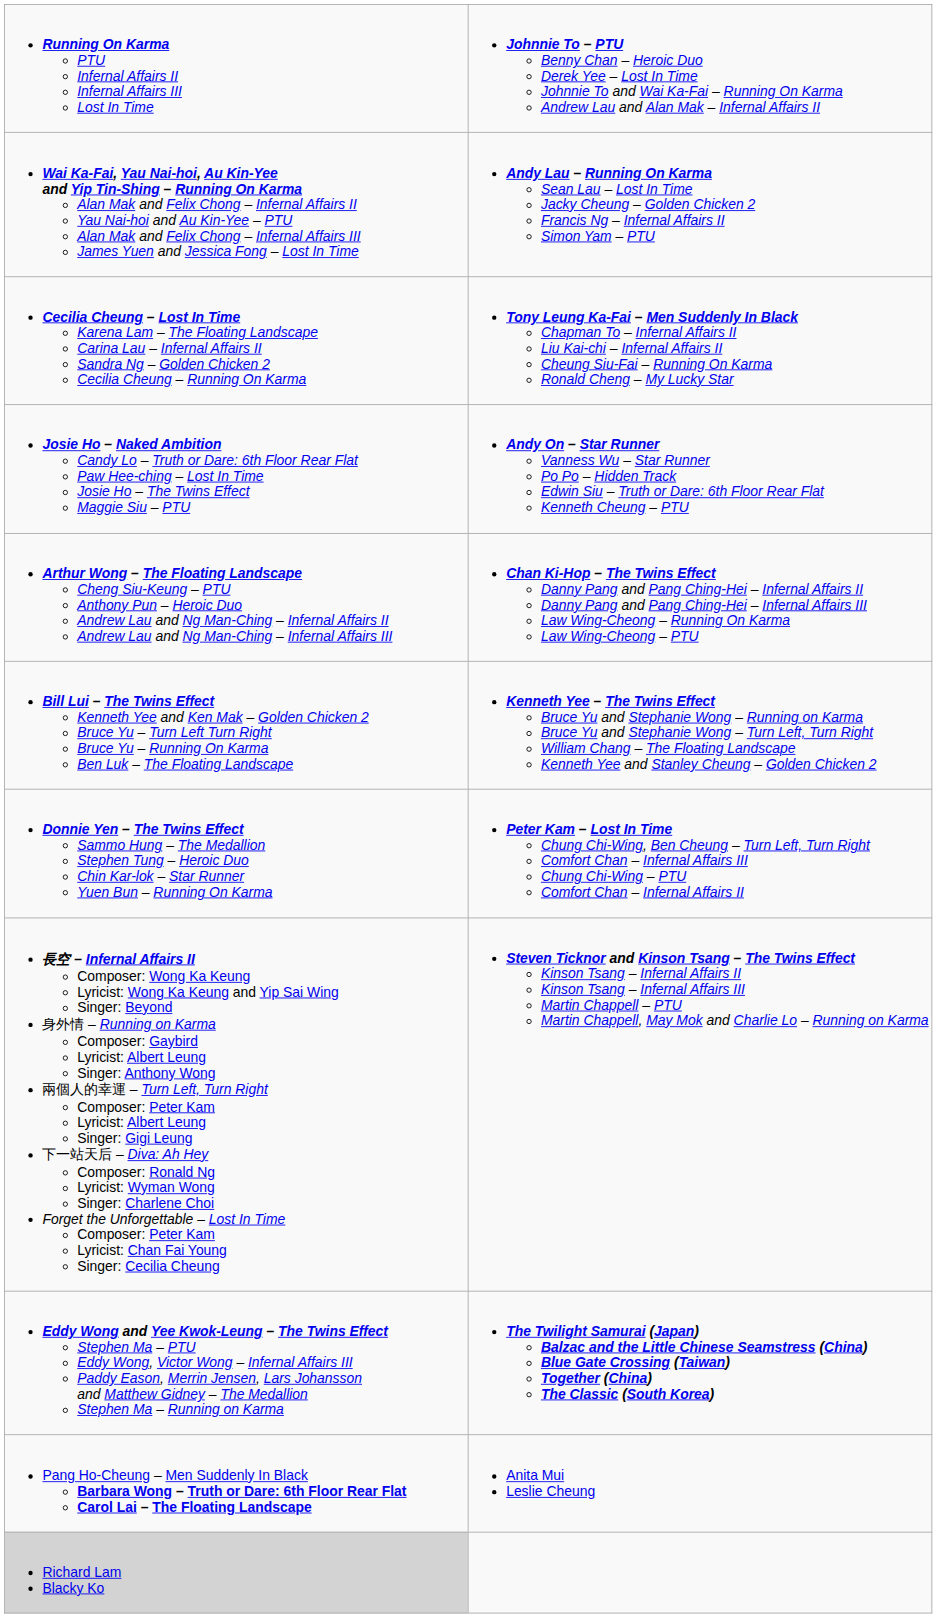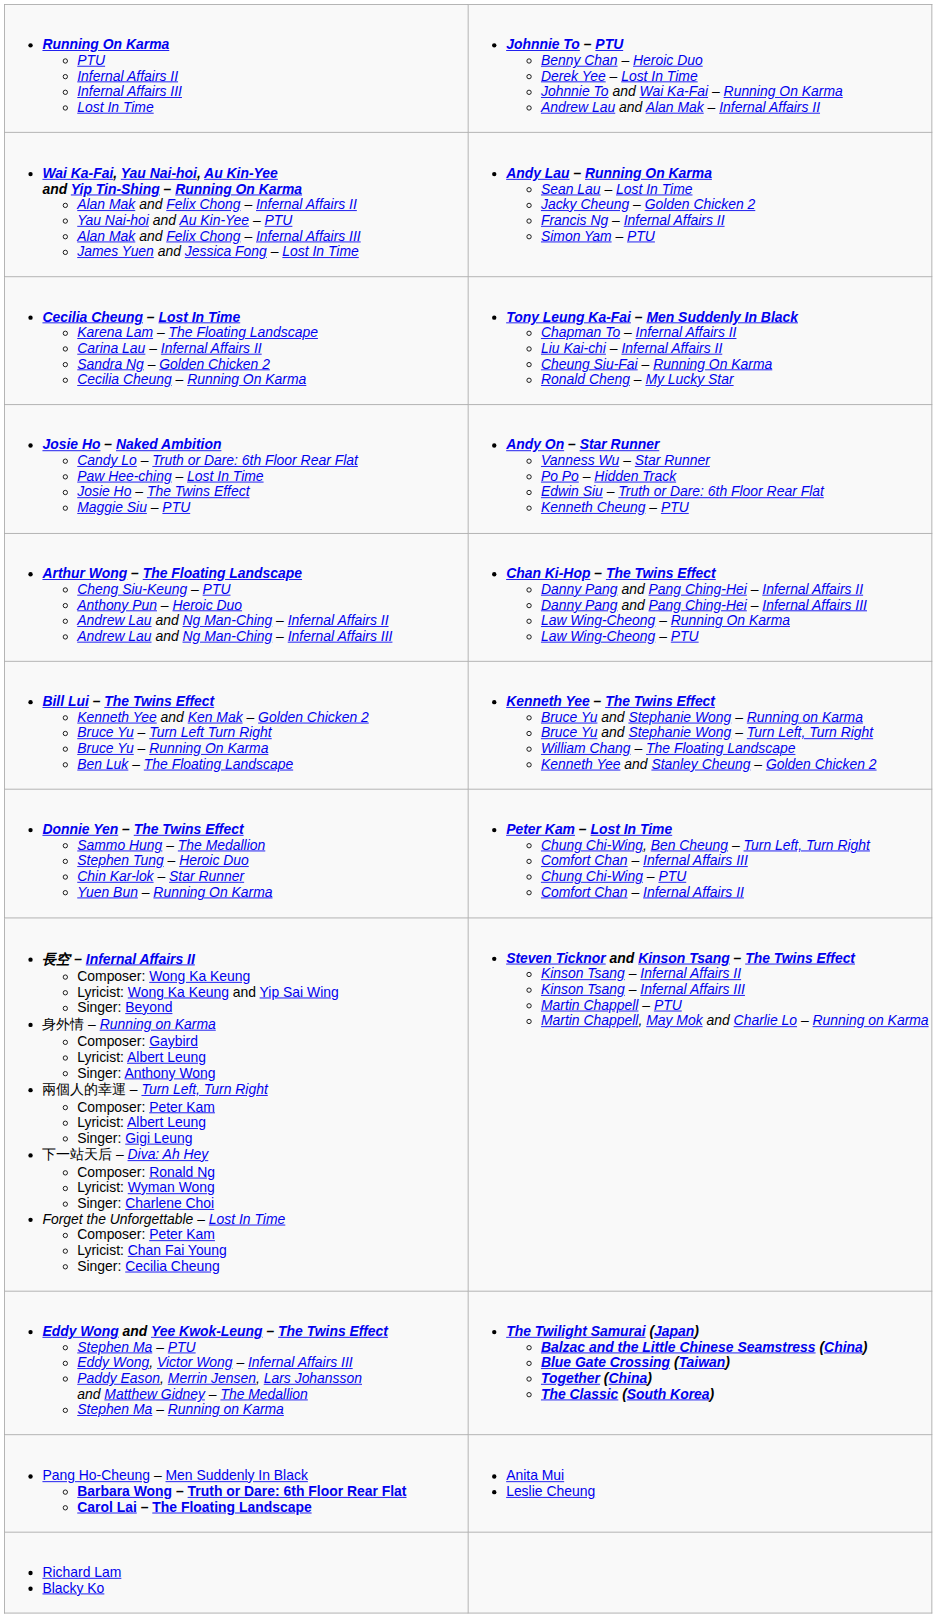(236, 1580) lightgrey background -> (236, 1580) no background
